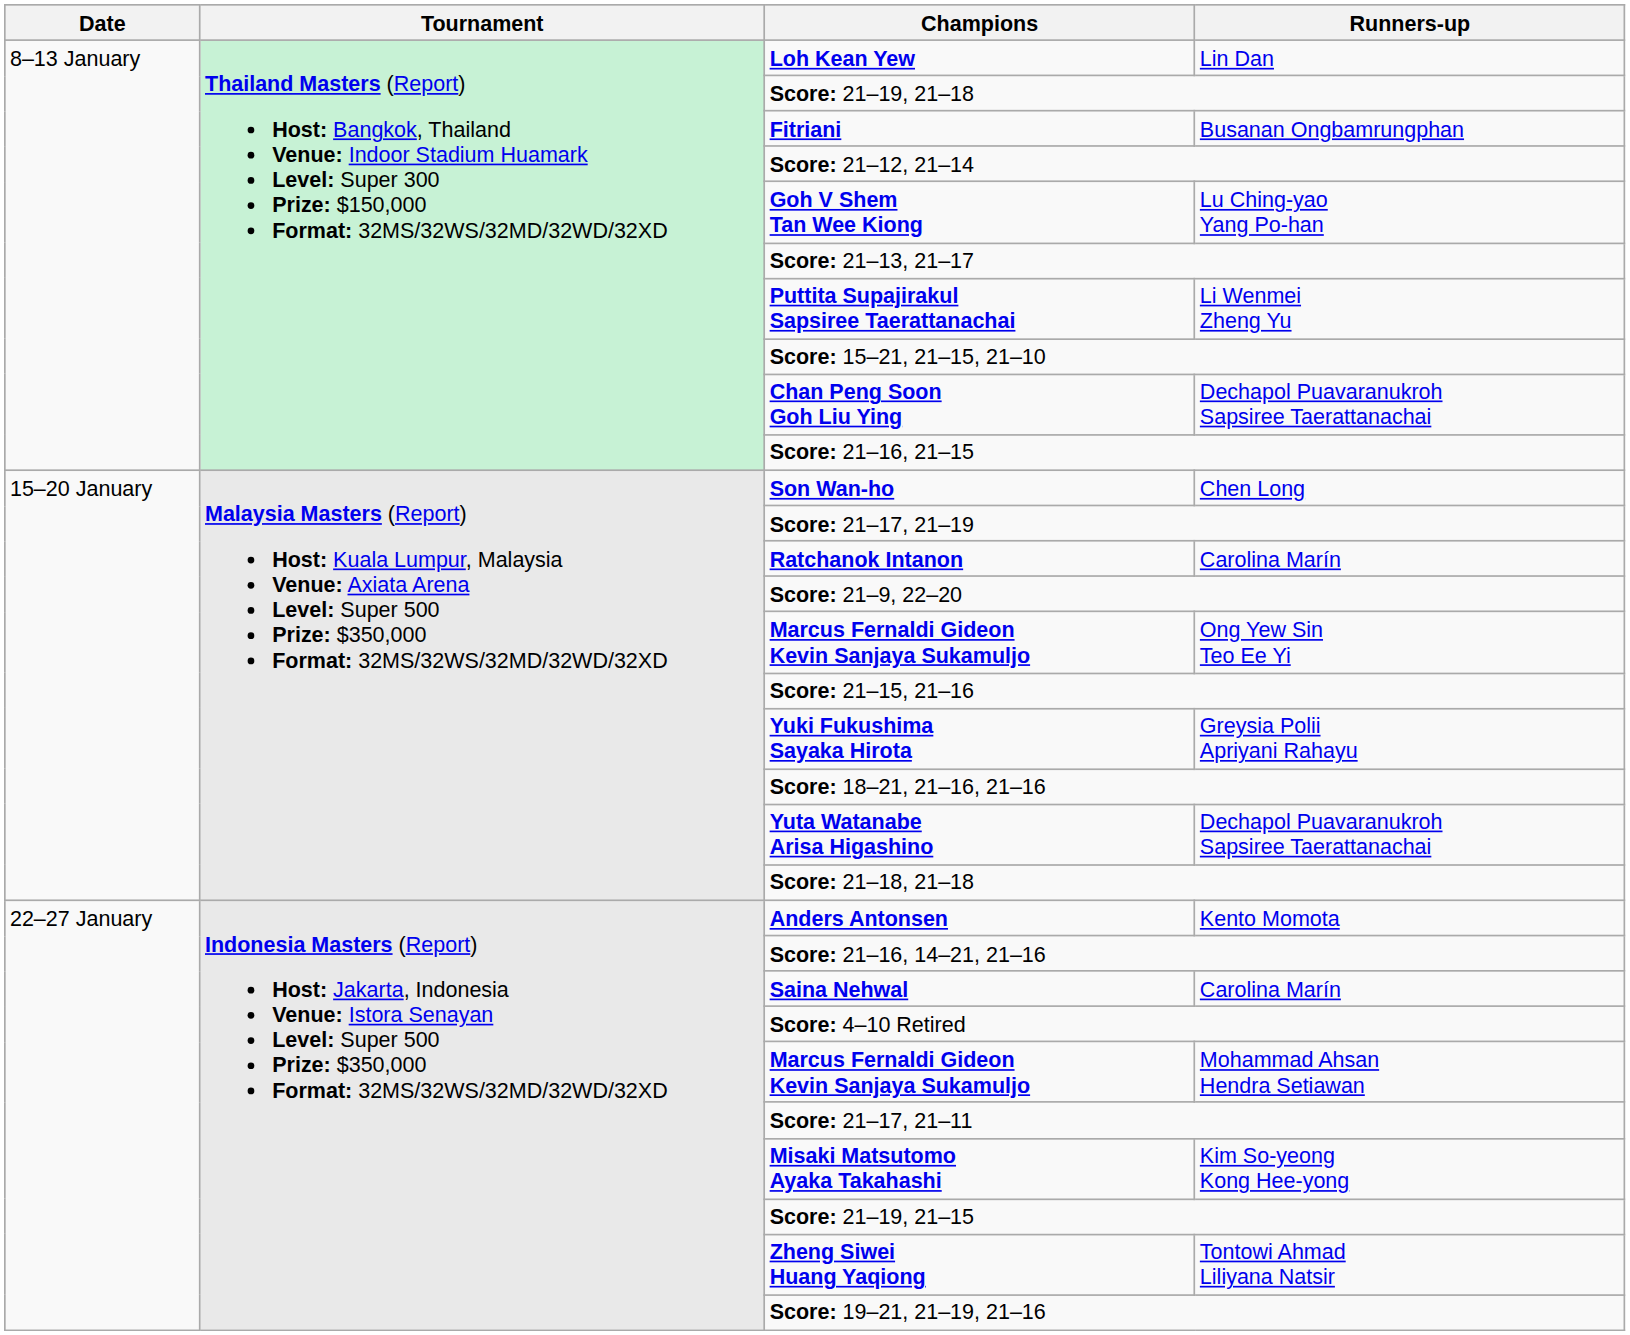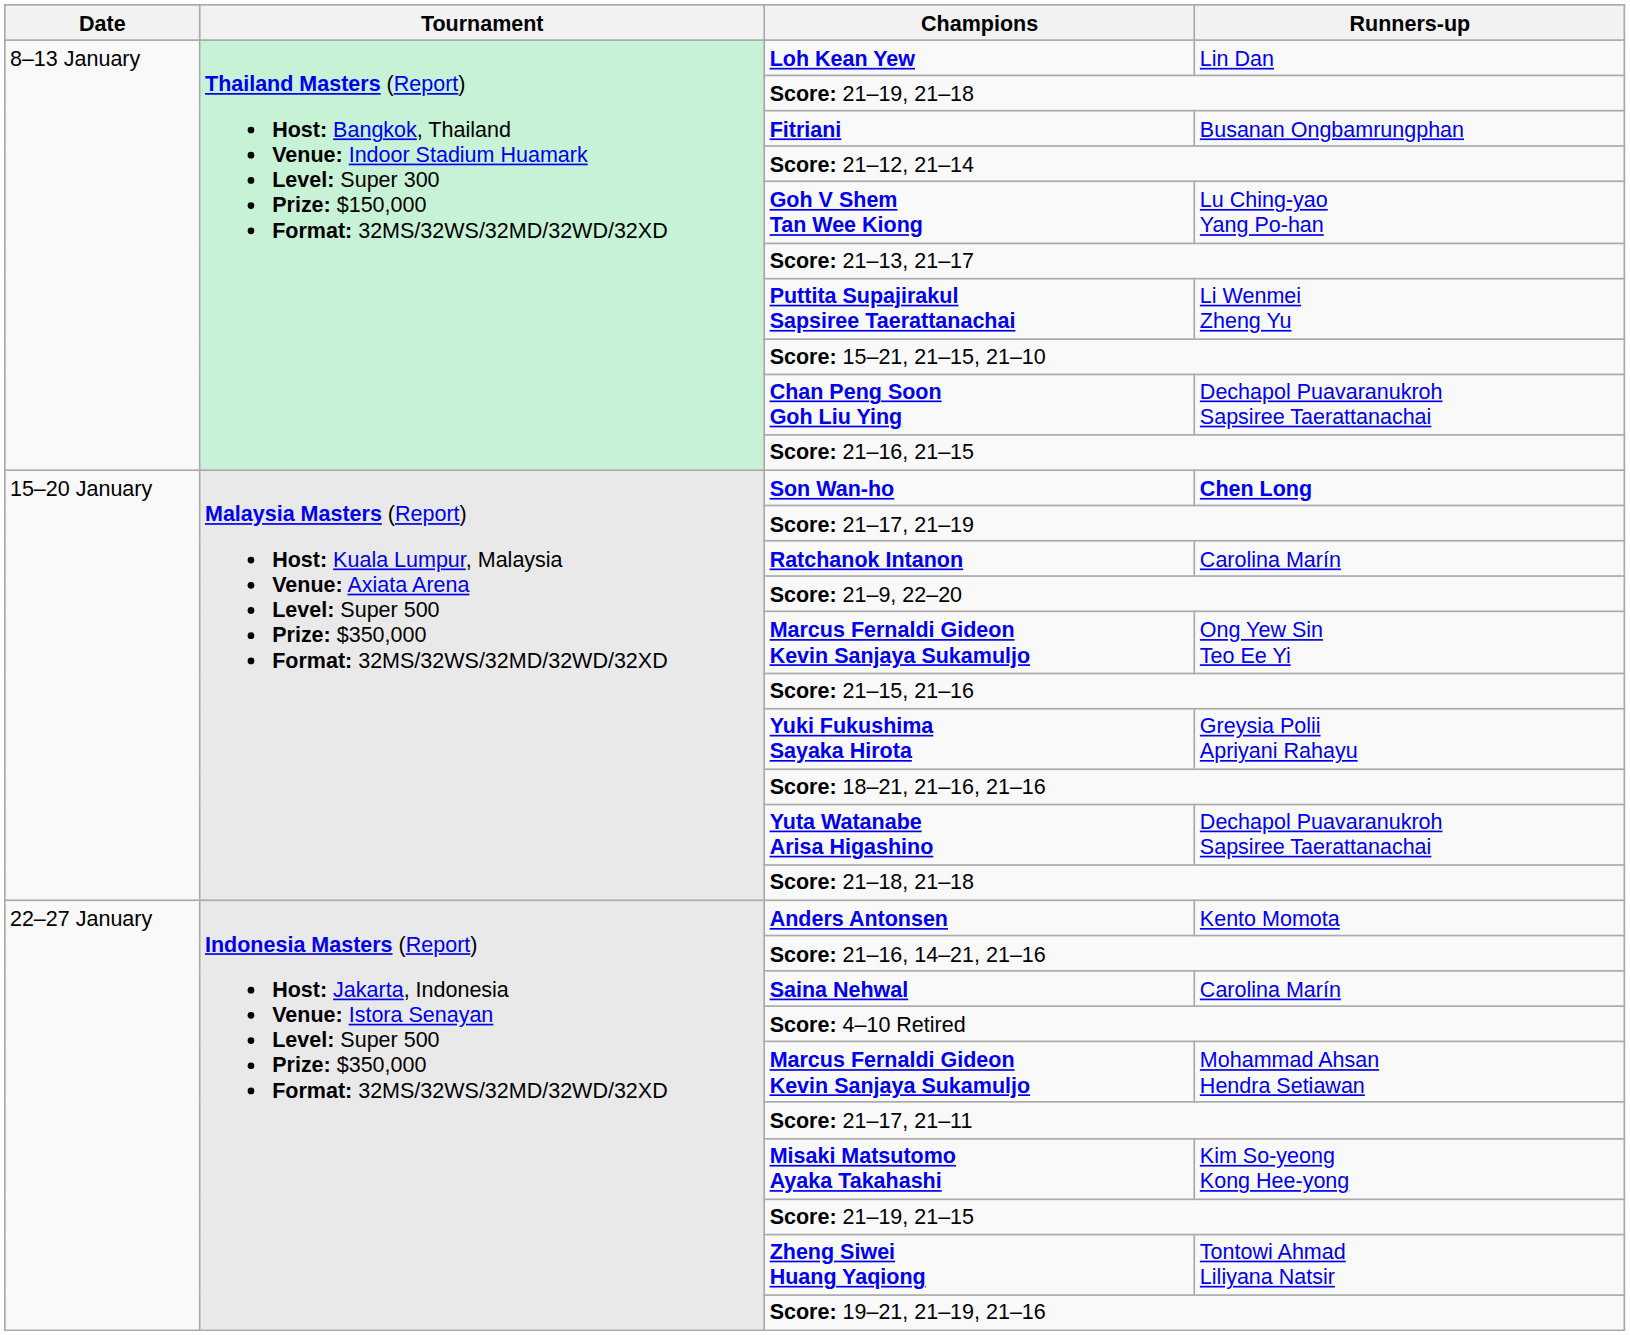(1252, 488) normal -> (1256, 488) bold
